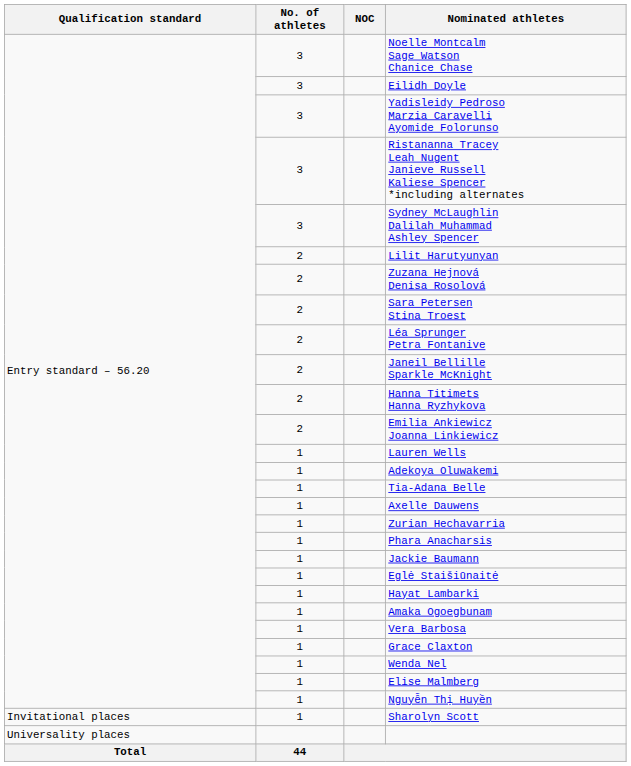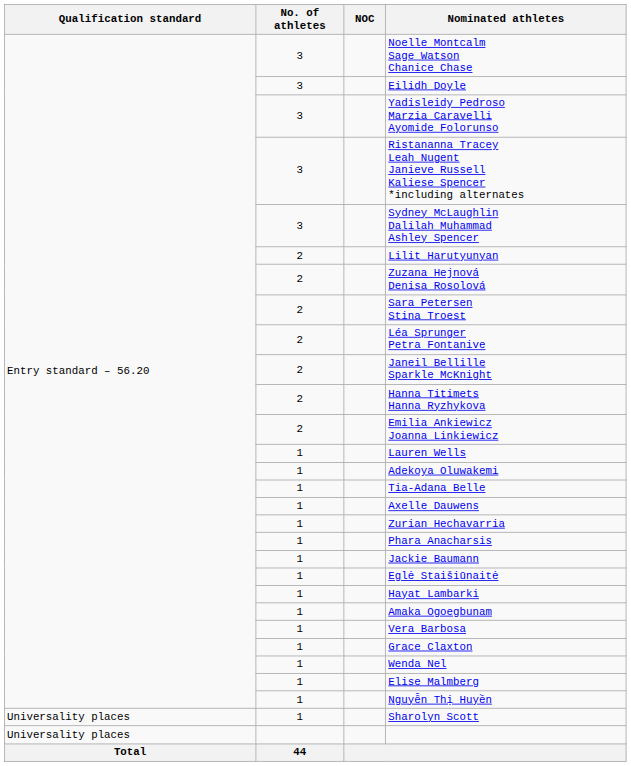(69, 717) Invitational places -> (69, 717) Universality places
